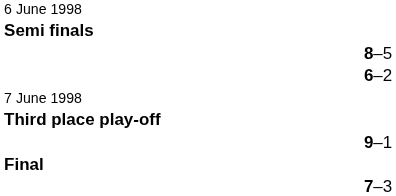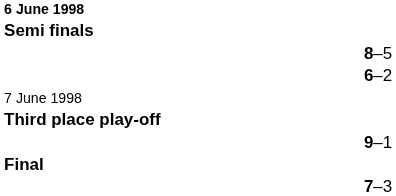(43, 9) normal -> (44, 8) bold
